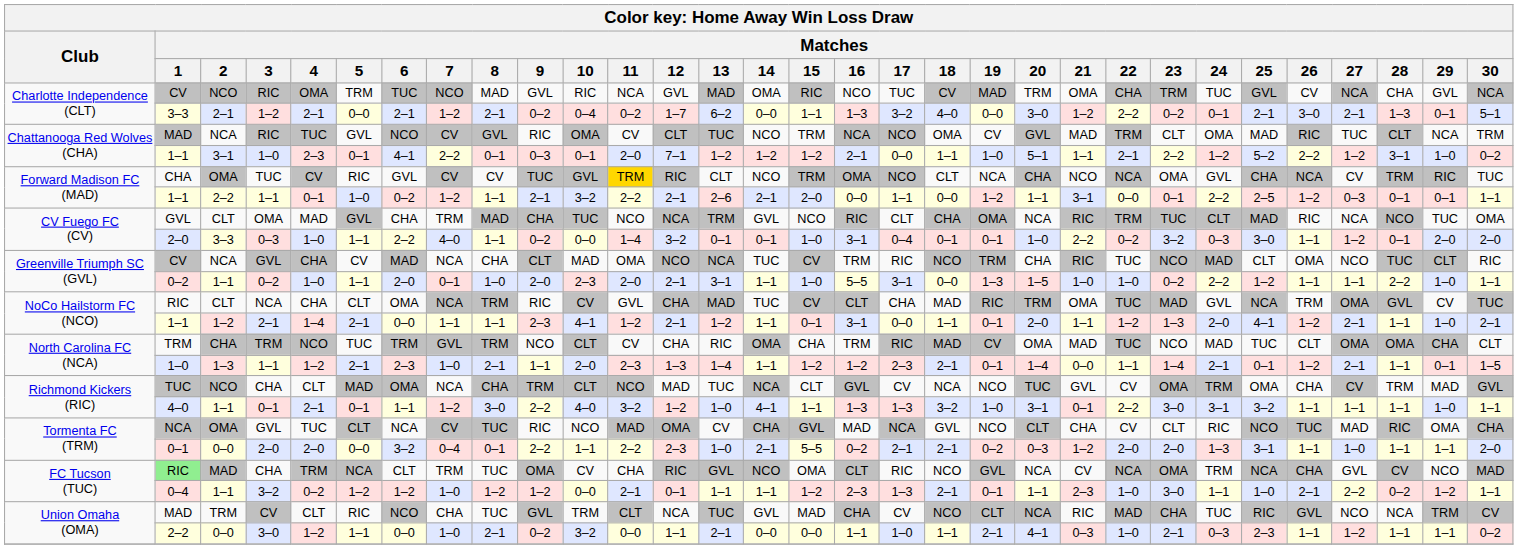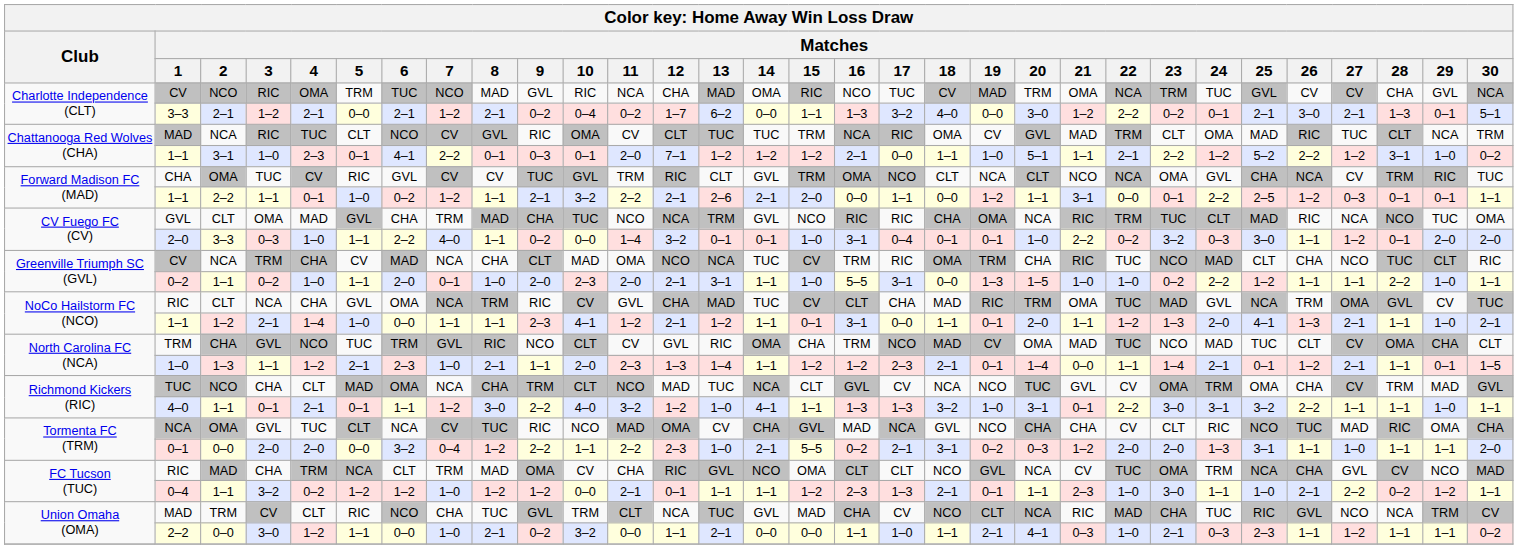(676, 93) GVL -> (676, 93) CHA
(1128, 93) CHA -> (1128, 93) NCA
(1354, 93) NCA -> (1354, 93) CV
(359, 135) GVL -> (359, 135) CLT
(766, 135) NCO -> (766, 135) TUC
(902, 135) NCO -> (902, 135) RIC
(631, 177) gold background -> (631, 177) no background
(766, 177) NCO -> (766, 177) GVL
(1038, 177) CHA -> (1038, 177) CLT
(902, 219) CLT -> (902, 219) RIC
(269, 261) GVL -> (269, 261) TRM
(947, 261) NCO -> (947, 261) OMA
(1309, 261) OMA -> (1309, 261) CHA
(359, 303) CLT -> (359, 303) GVL
(359, 324) 2–1 -> (359, 324) 1–0
(1309, 324) 1–2 -> (1309, 324) 1–3
(269, 345) TRM -> (269, 345) GVL
(495, 345) TRM -> (495, 345) RIC
(676, 345) CHA -> (676, 345) GVL
(902, 345) RIC -> (902, 345) NCO
(1354, 345) OMA -> (1354, 345) CV
(1309, 407) 1–1 -> (1309, 407) 2–2
(1038, 428) CLT -> (1038, 428) CHA
(495, 449) 0–1 -> (495, 449) 1–2
(947, 449) 2–1 -> (947, 449) 3–1
(178, 470) lightgreen background -> (178, 470) no background
(495, 470) TUC -> (495, 470) MAD
(902, 470) RIC -> (902, 470) CLT
(1128, 470) NCA -> (1128, 470) TUC
